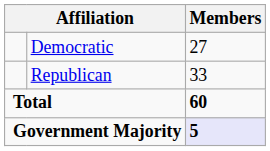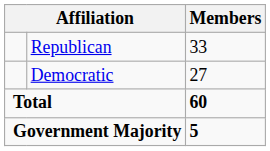rows swapped: (72, 46) <-> (71, 74)
(194, 131) lavender background -> (194, 131) no background
